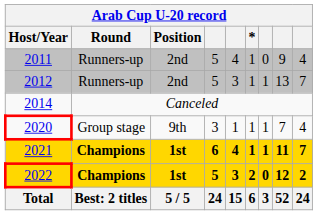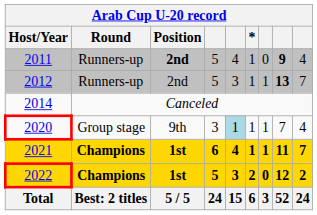(178, 59) normal -> (178, 59) bold
(282, 59) normal -> (282, 59) bold
(282, 81) normal -> (282, 81) bold
(235, 127) no background -> (235, 127) lightblue background
